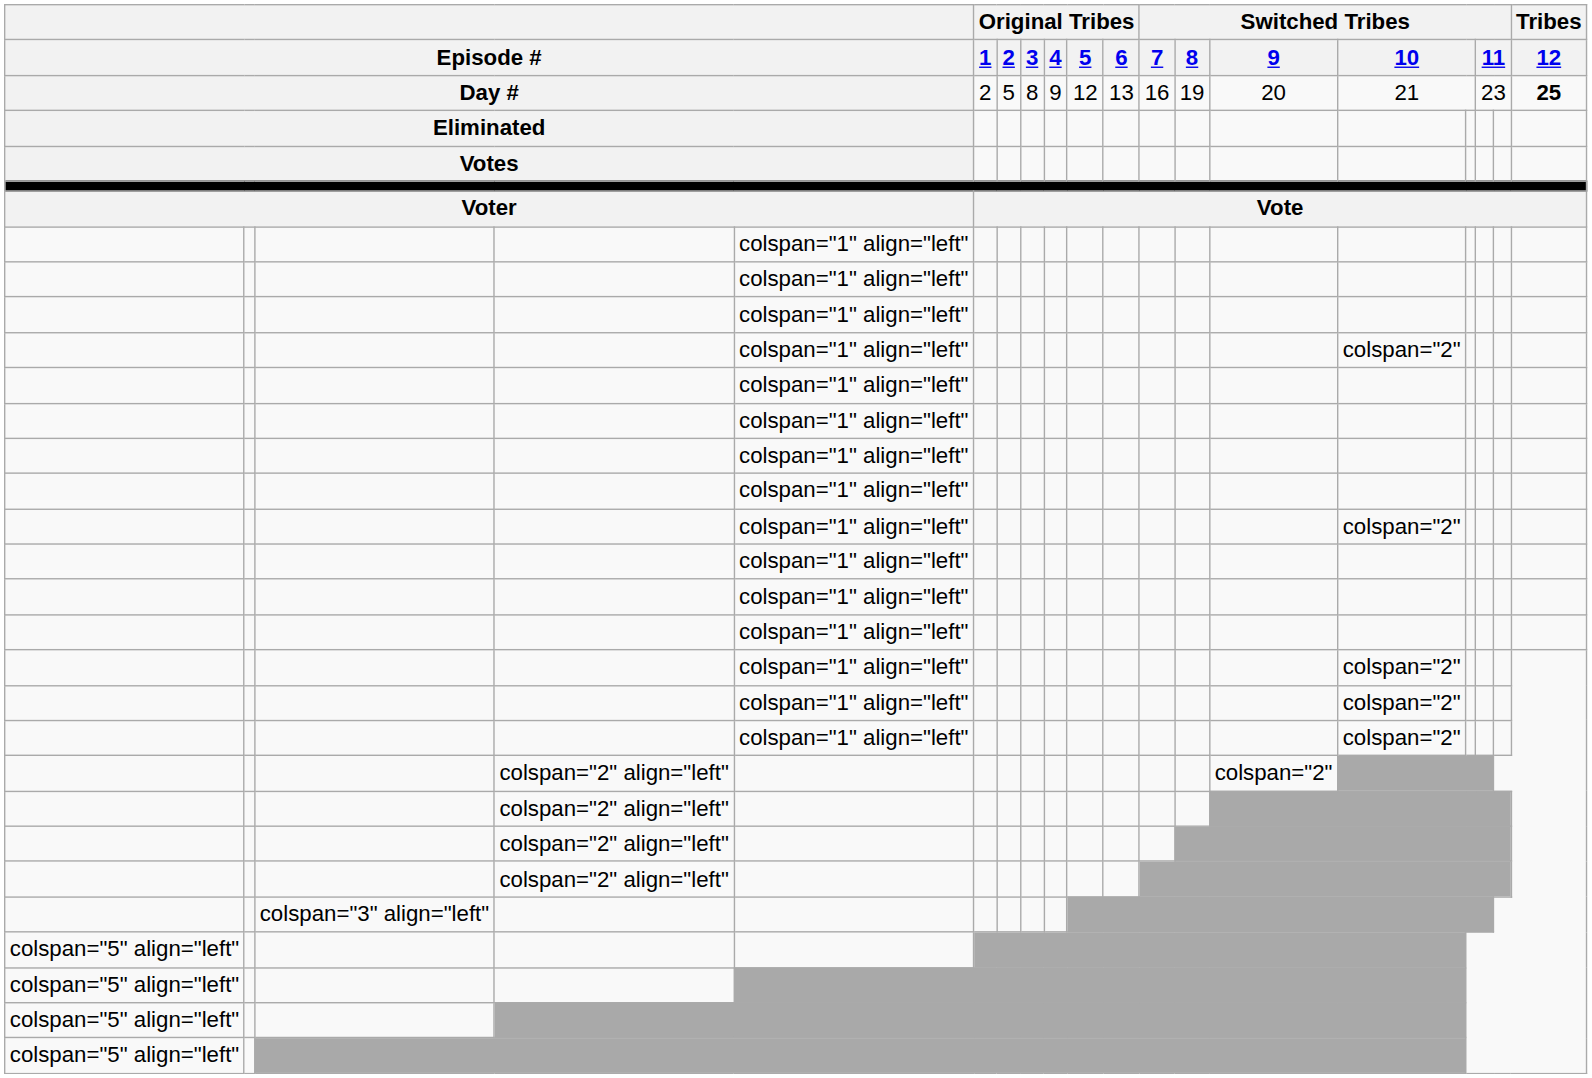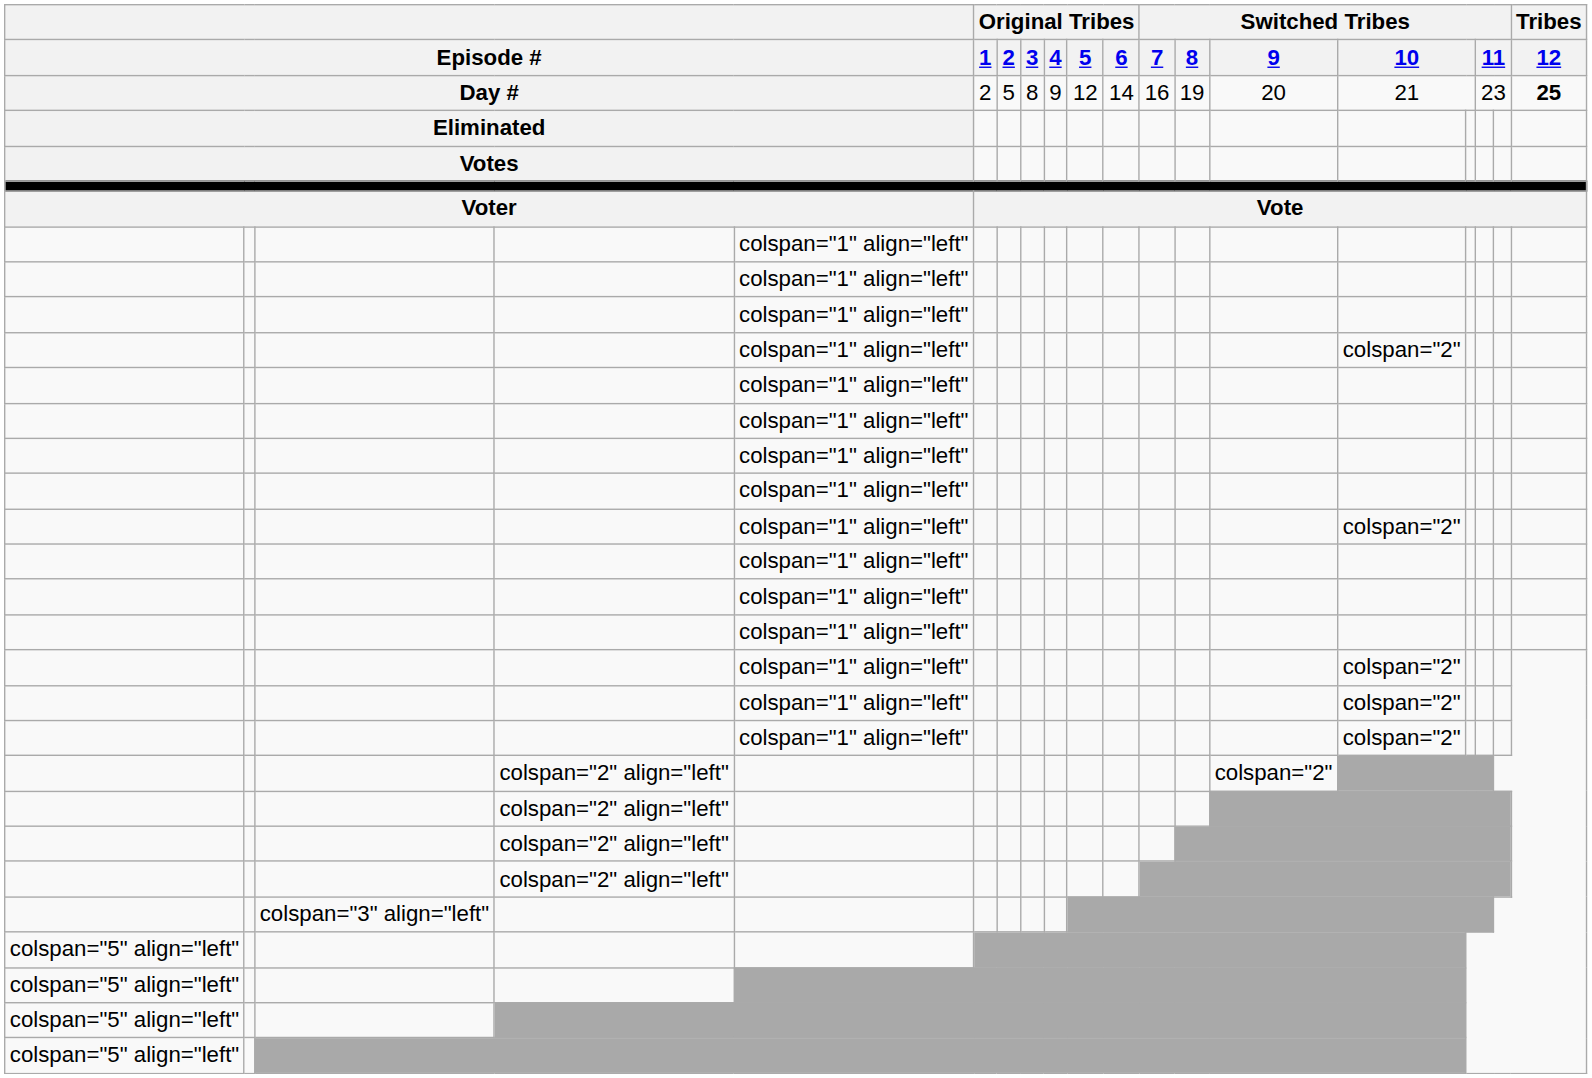(1121, 92) 13 -> (1121, 92) 14
